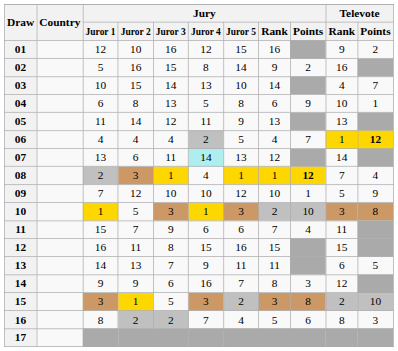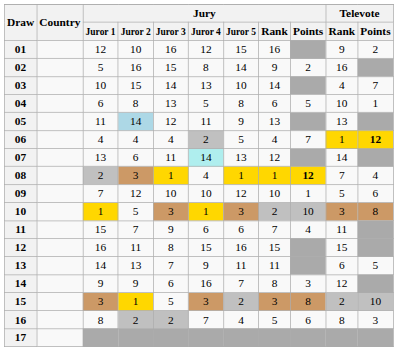(308, 103) 9 -> (308, 103) 5
(136, 121) no background -> (136, 121) lightblue background
(375, 193) 9 -> (375, 193) 6
